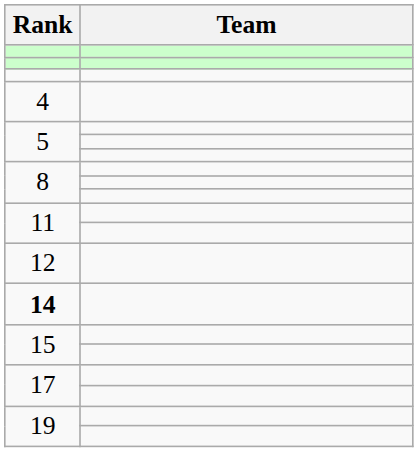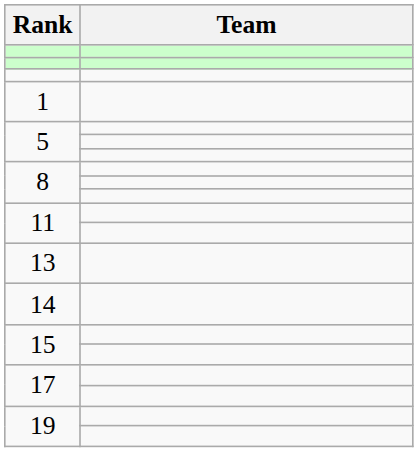(43, 100) 4 -> (43, 100) 1
(43, 263) 12 -> (43, 263) 13
(43, 303) bold -> (43, 303) normal
